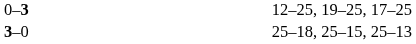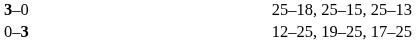rows swapped: (16, 9) <-> (16, 32)
